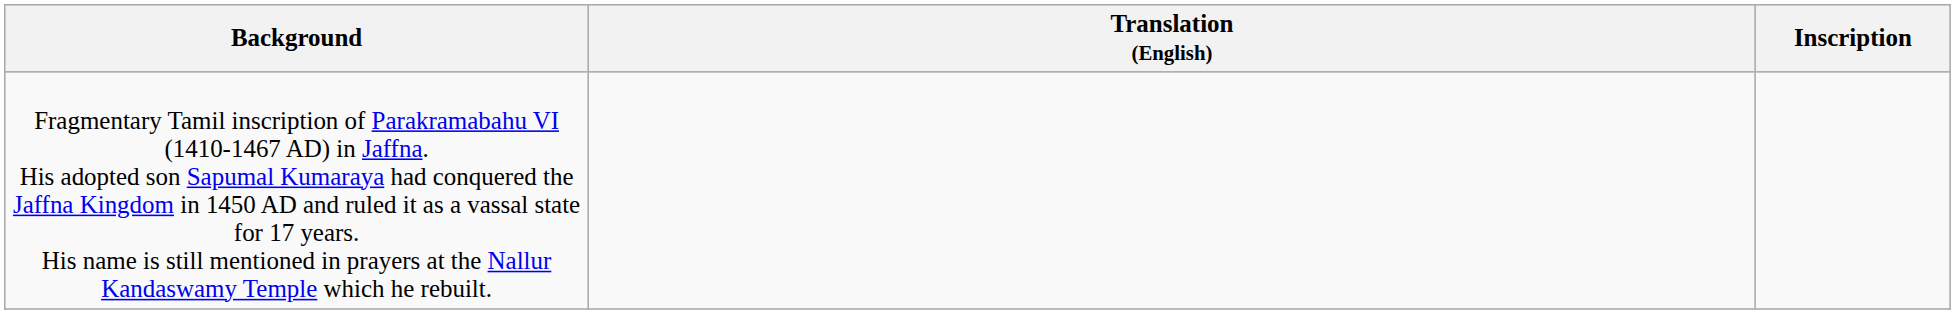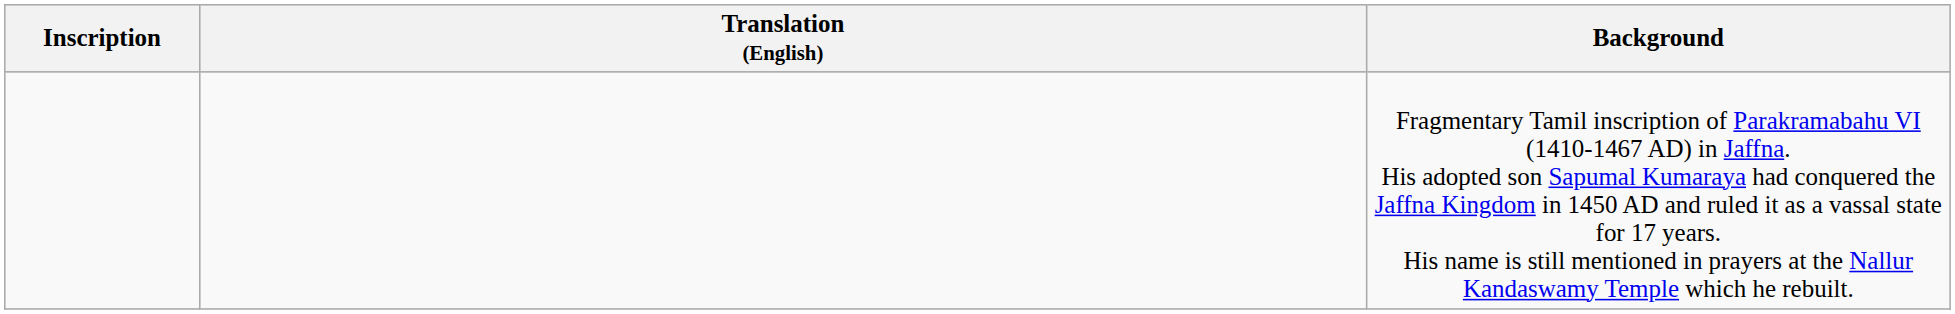columns swapped: (297, 38) <-> (1853, 38)
